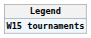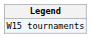(45, 26) bold -> (45, 26) normal
